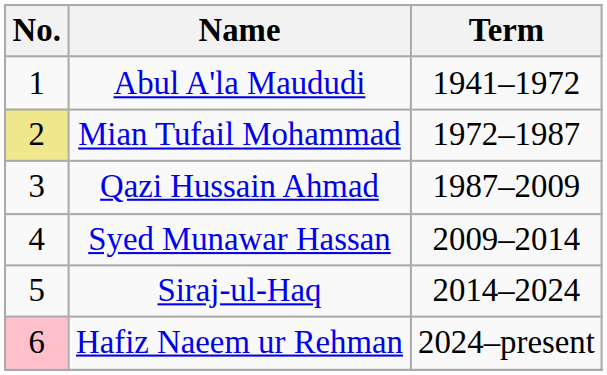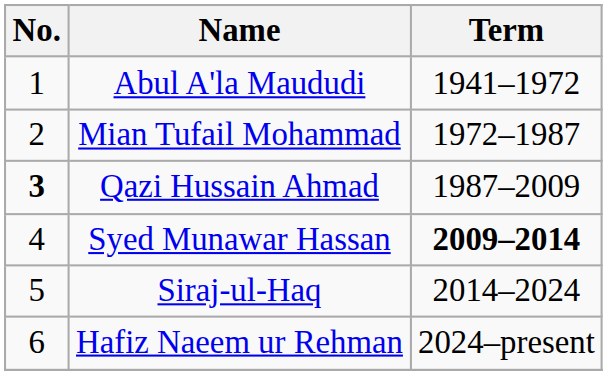(37, 134) khaki background -> (37, 134) no background
(37, 186) normal -> (37, 186) bold
(506, 238) normal -> (506, 238) bold
(37, 342) pink background -> (37, 342) no background
